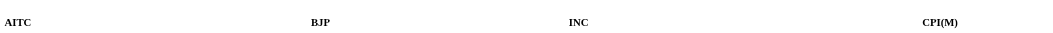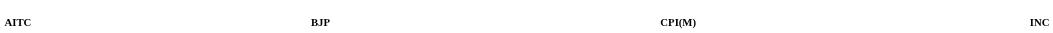columns swapped: (940, 8) <-> (579, 8)
